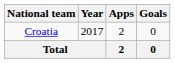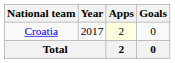(121, 31) no background -> (121, 31) lightyellow background
